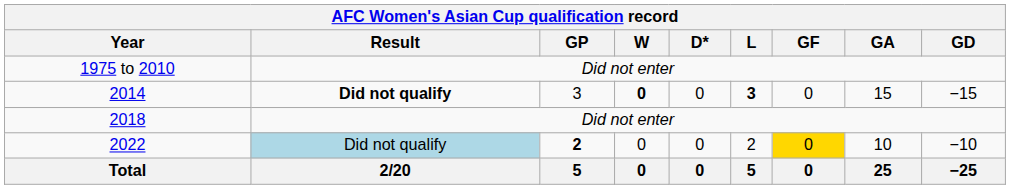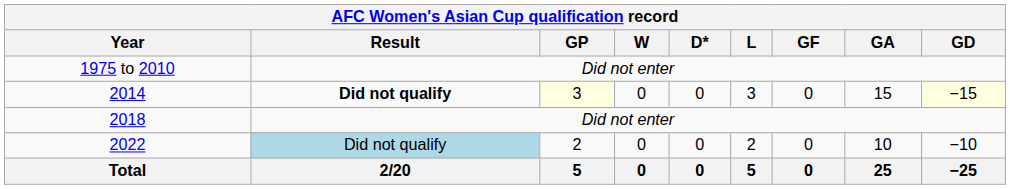(577, 94) no background -> (577, 94) lightyellow background
(642, 94) bold -> (642, 94) normal
(751, 94) bold -> (751, 94) normal
(963, 94) no background -> (963, 94) lightyellow background
(577, 145) bold -> (577, 145) normal
(808, 145) gold background -> (808, 145) no background
